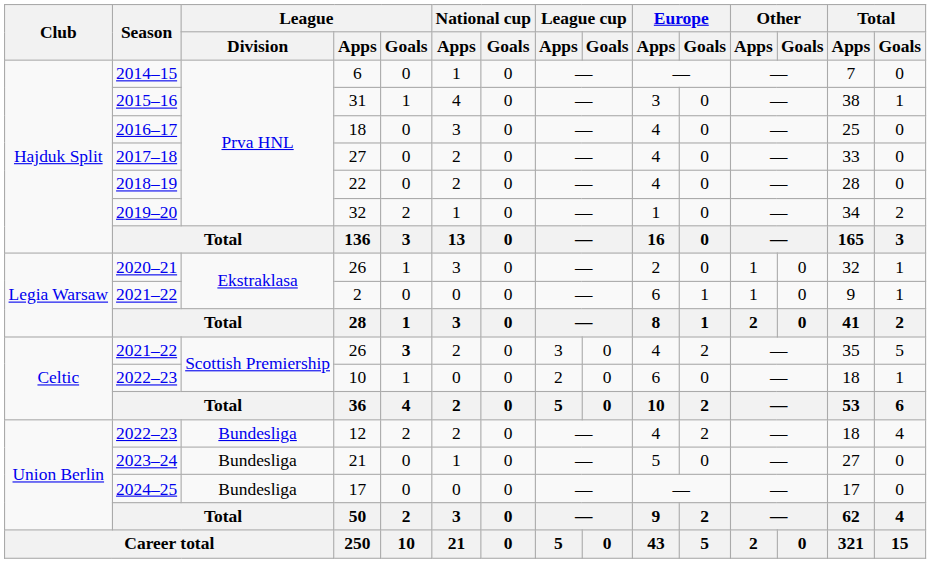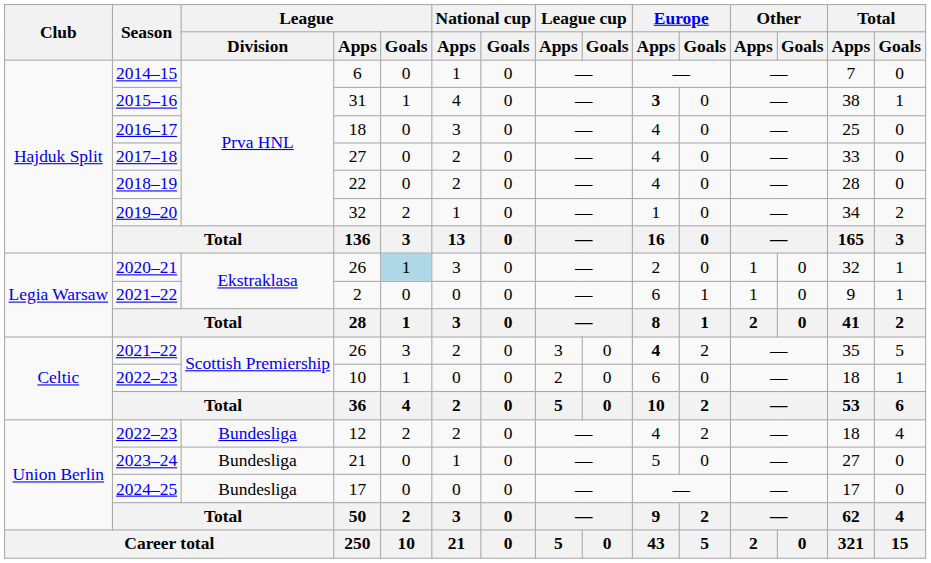(656, 101) normal -> (656, 101) bold
(406, 267) no background -> (406, 267) lightblue background
(406, 350) bold -> (406, 350) normal
(656, 350) normal -> (656, 350) bold
